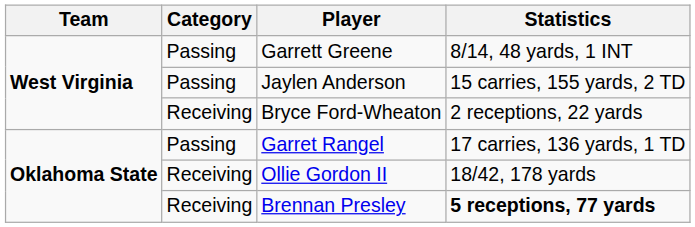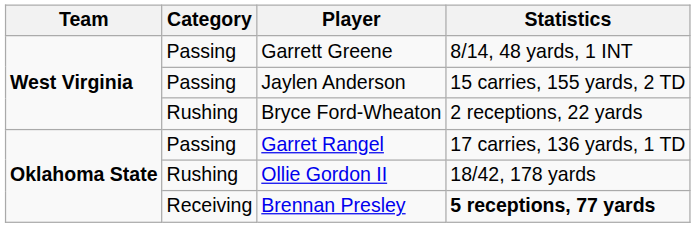(209, 113) Receiving -> (202, 113) Rushing
(209, 175) Receiving -> (202, 175) Rushing
